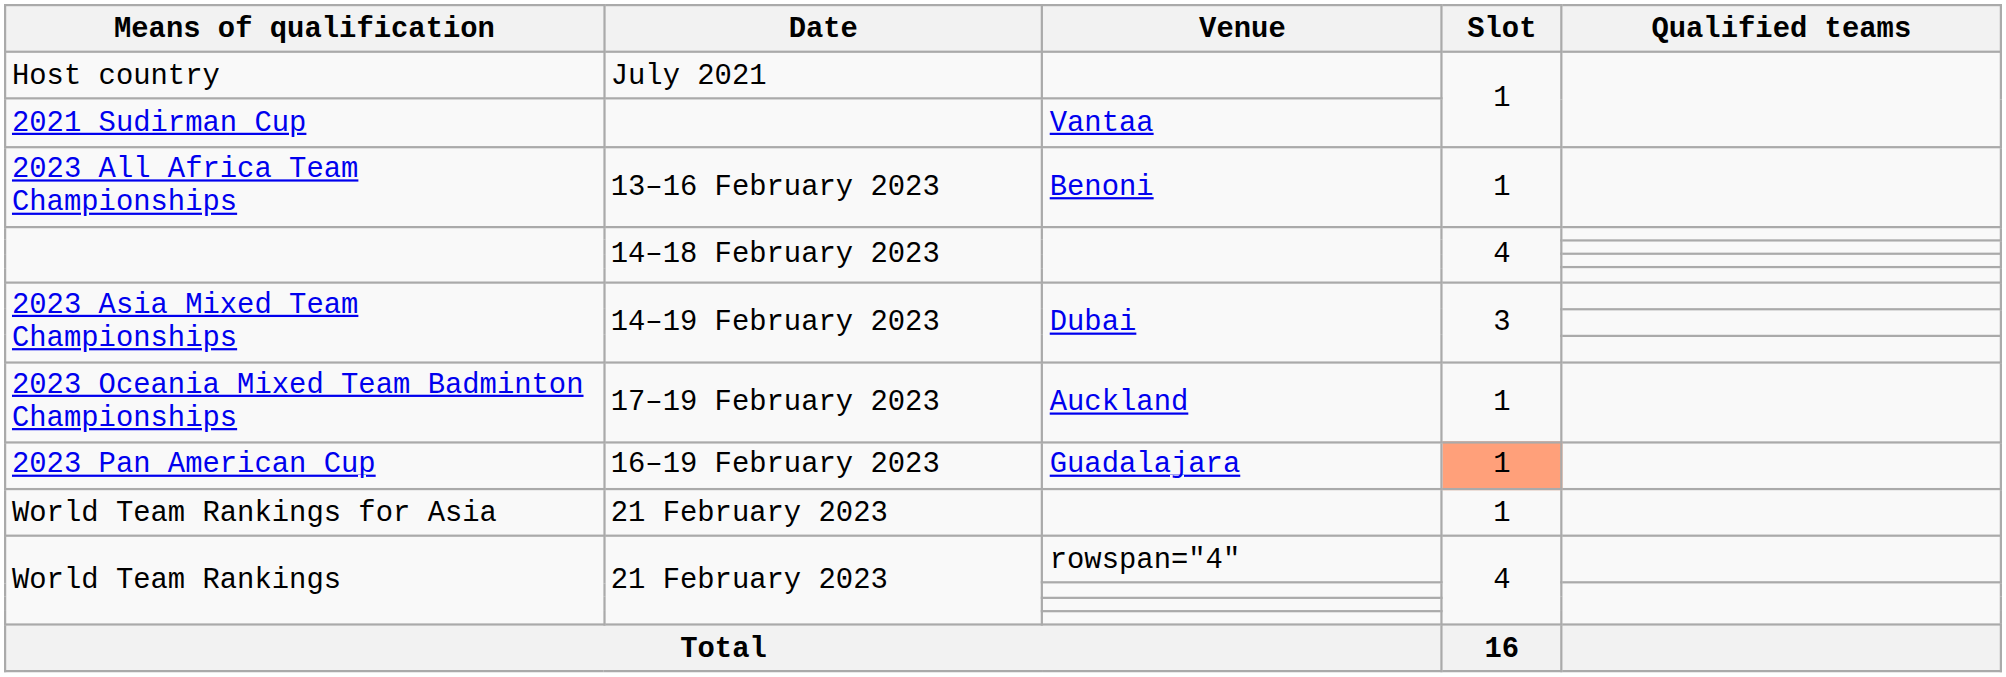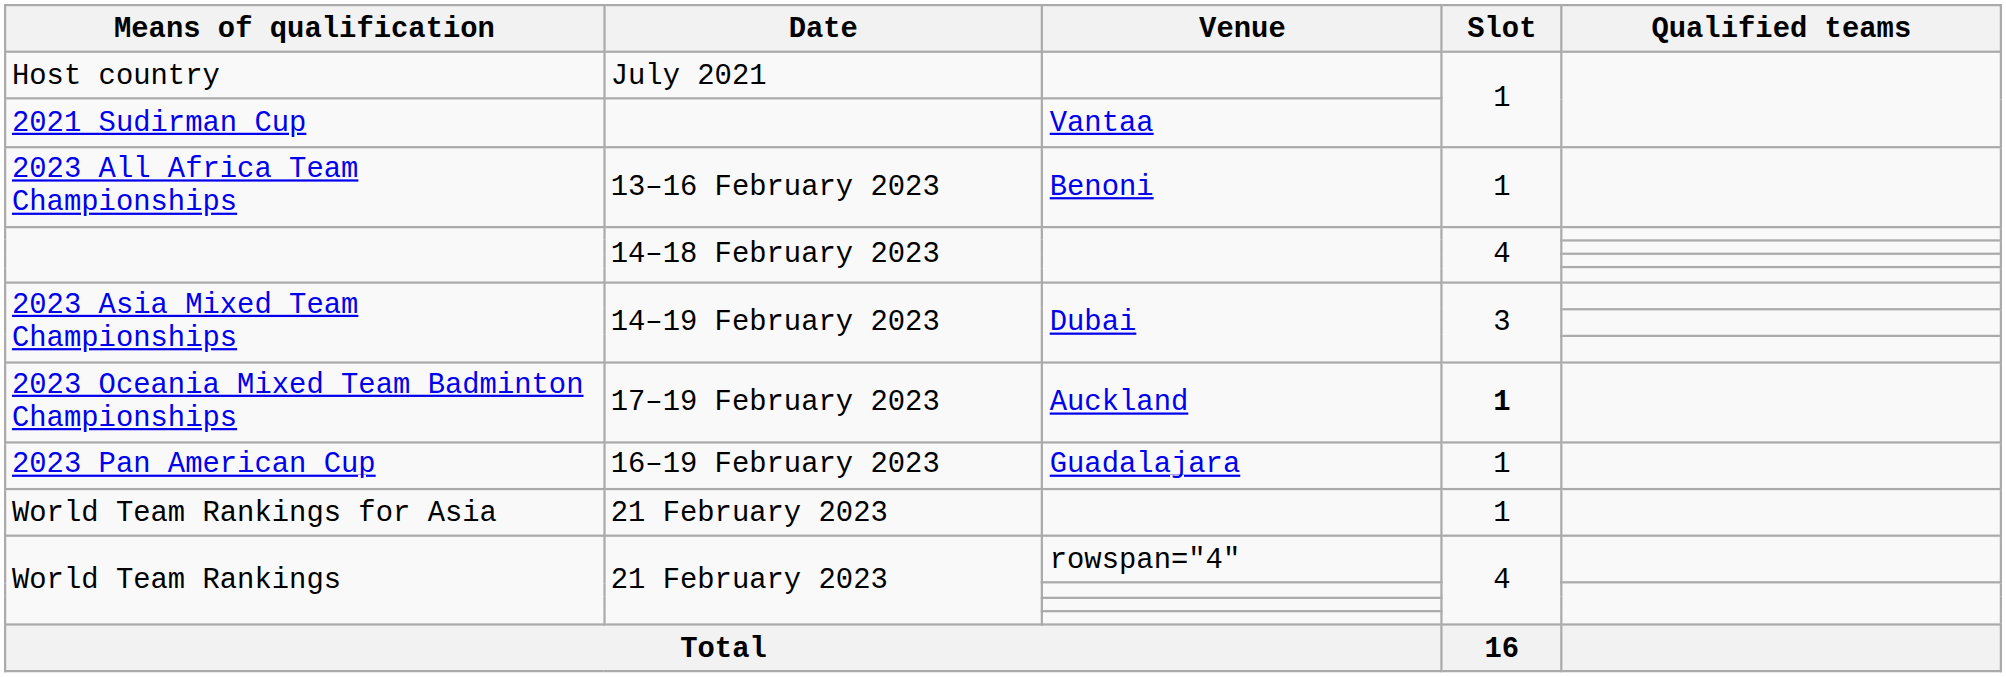(1502, 402) normal -> (1502, 402) bold
(1502, 466) lightsalmon background -> (1502, 466) no background
